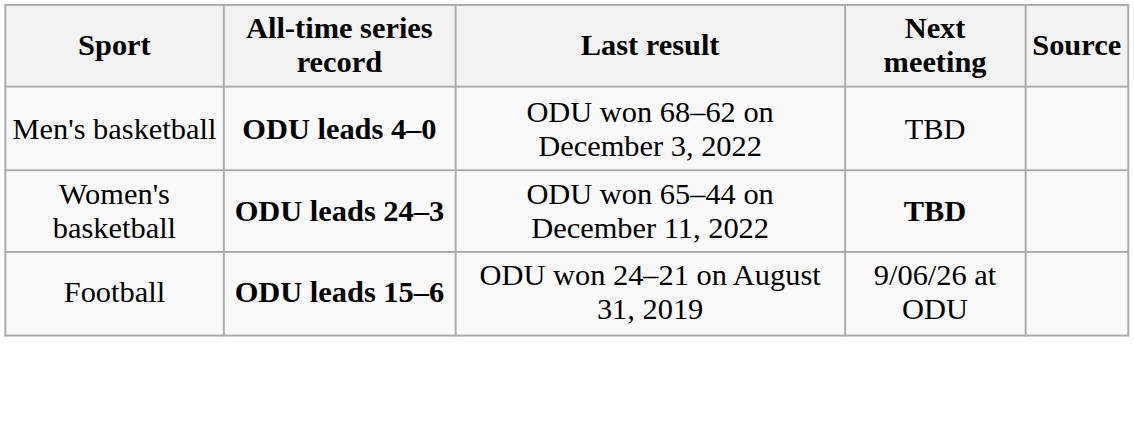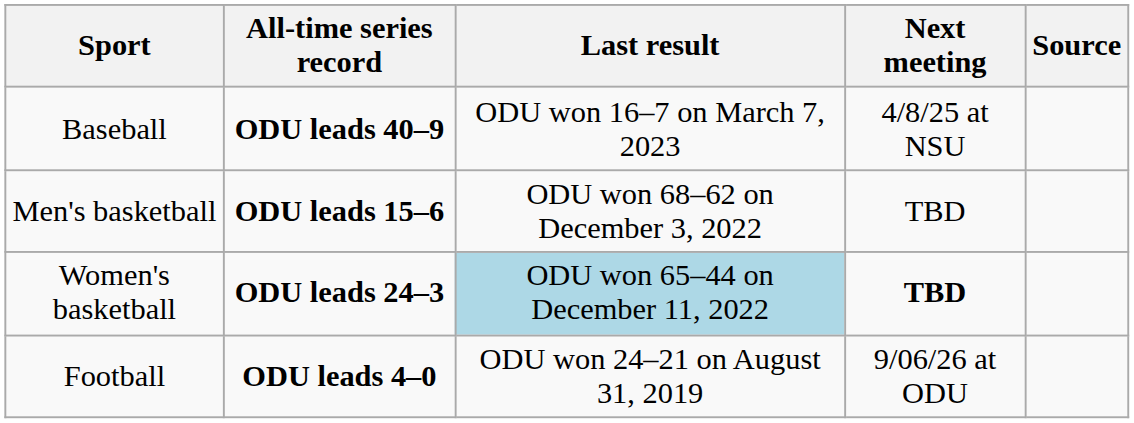+ row: (114, 128)
(339, 128) ODU leads 4–0 -> (339, 210) ODU leads 15–6
(650, 210) no background -> (650, 292) lightblue background
(339, 292) ODU leads 15–6 -> (339, 375) ODU leads 4–0
